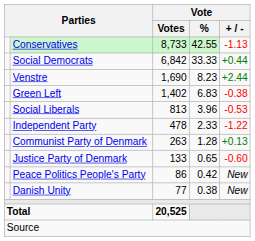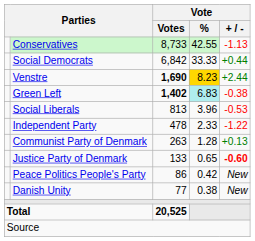(174, 77) normal -> (174, 77) bold
(207, 77) no background -> (207, 77) gold background
(174, 93) normal -> (174, 93) bold
(207, 93) no background -> (207, 93) paleturquoise background
(236, 158) normal -> (236, 158) bold
